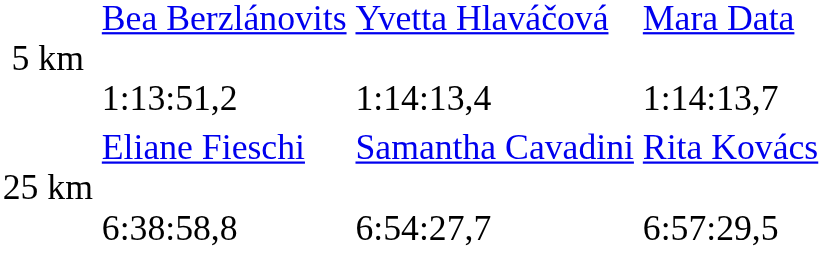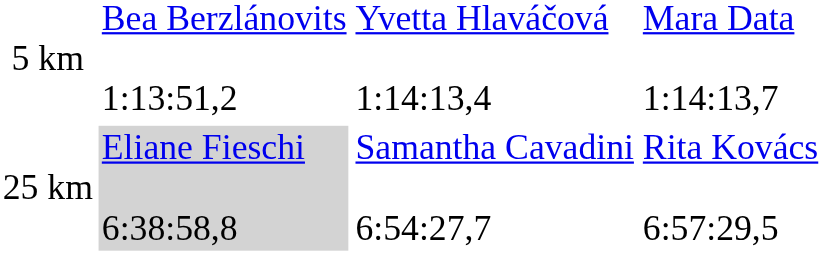(203, 187) no background -> (203, 187) lightgrey background
